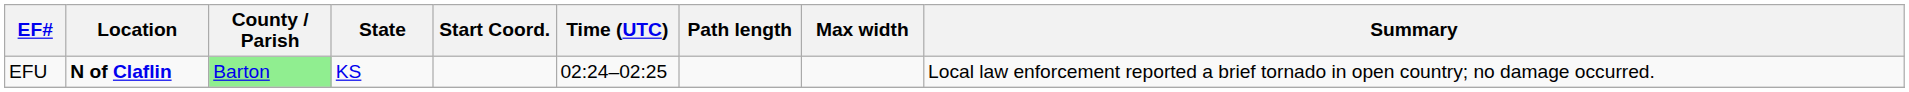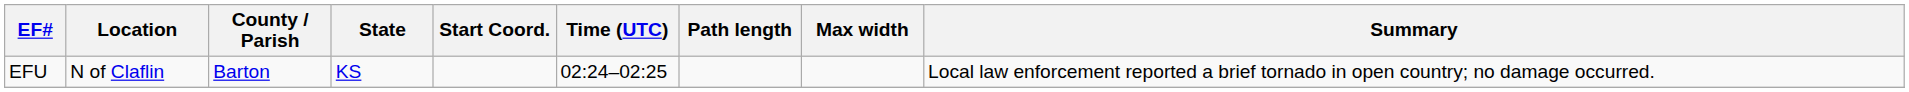(121, 71) bold -> (117, 71) normal
(242, 71) lightgreen background -> (242, 71) no background
